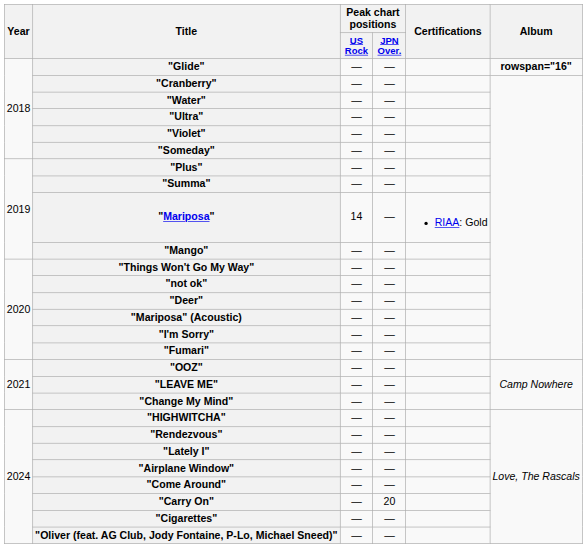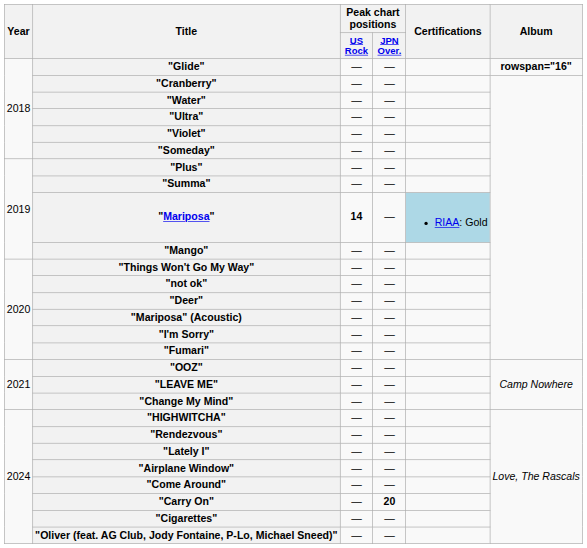(356, 217) normal -> (356, 217) bold
(448, 223) no background -> (448, 223) lightblue background
(389, 502) normal -> (389, 502) bold
